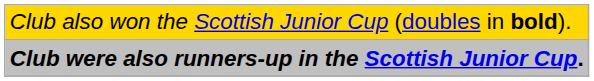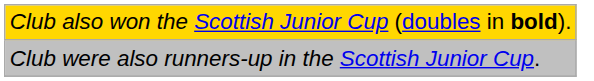(297, 57) bold -> (275, 57) normal
